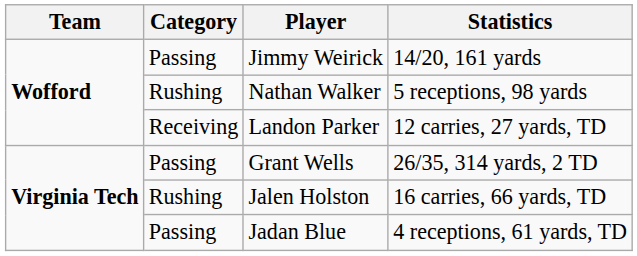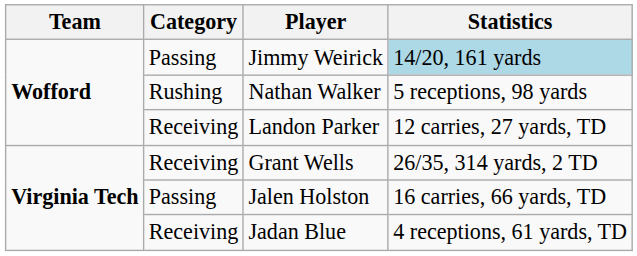(467, 57) no background -> (467, 57) lightblue background
(183, 162) Passing -> (194, 162) Receiving
(186, 197) Rushing -> (183, 197) Passing
(183, 232) Passing -> (194, 232) Receiving
